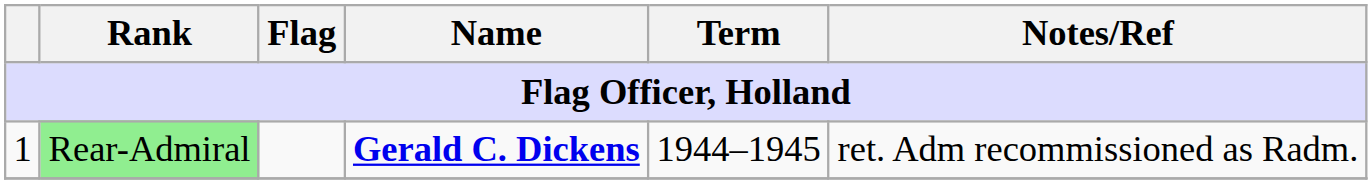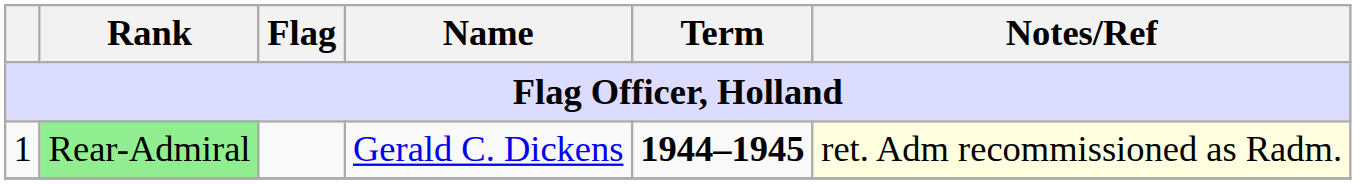(496, 149) bold -> (488, 149) normal
(739, 149) normal -> (722, 149) bold
(1098, 149) no background -> (1082, 149) lightyellow background
